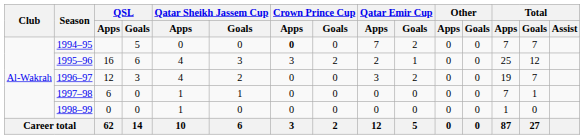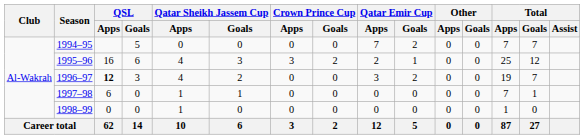(292, 45) bold -> (292, 45) normal
(109, 77) normal -> (109, 77) bold
